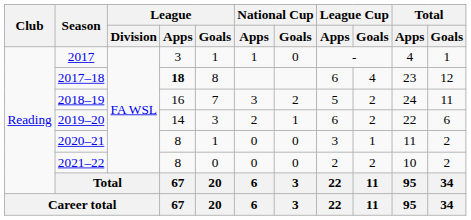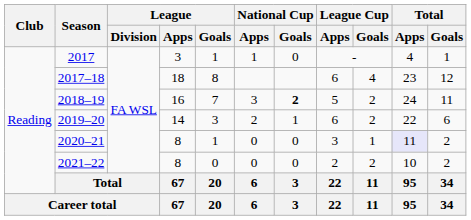(178, 78) bold -> (178, 78) normal
(295, 99) normal -> (295, 99) bold
(410, 141) no background -> (410, 141) lavender background
